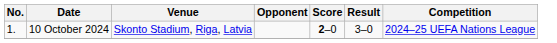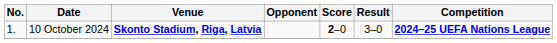(183, 30) normal -> (188, 30) bold
(460, 30) normal -> (472, 30) bold
